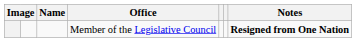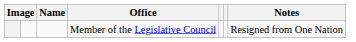(290, 29) bold -> (287, 29) normal
